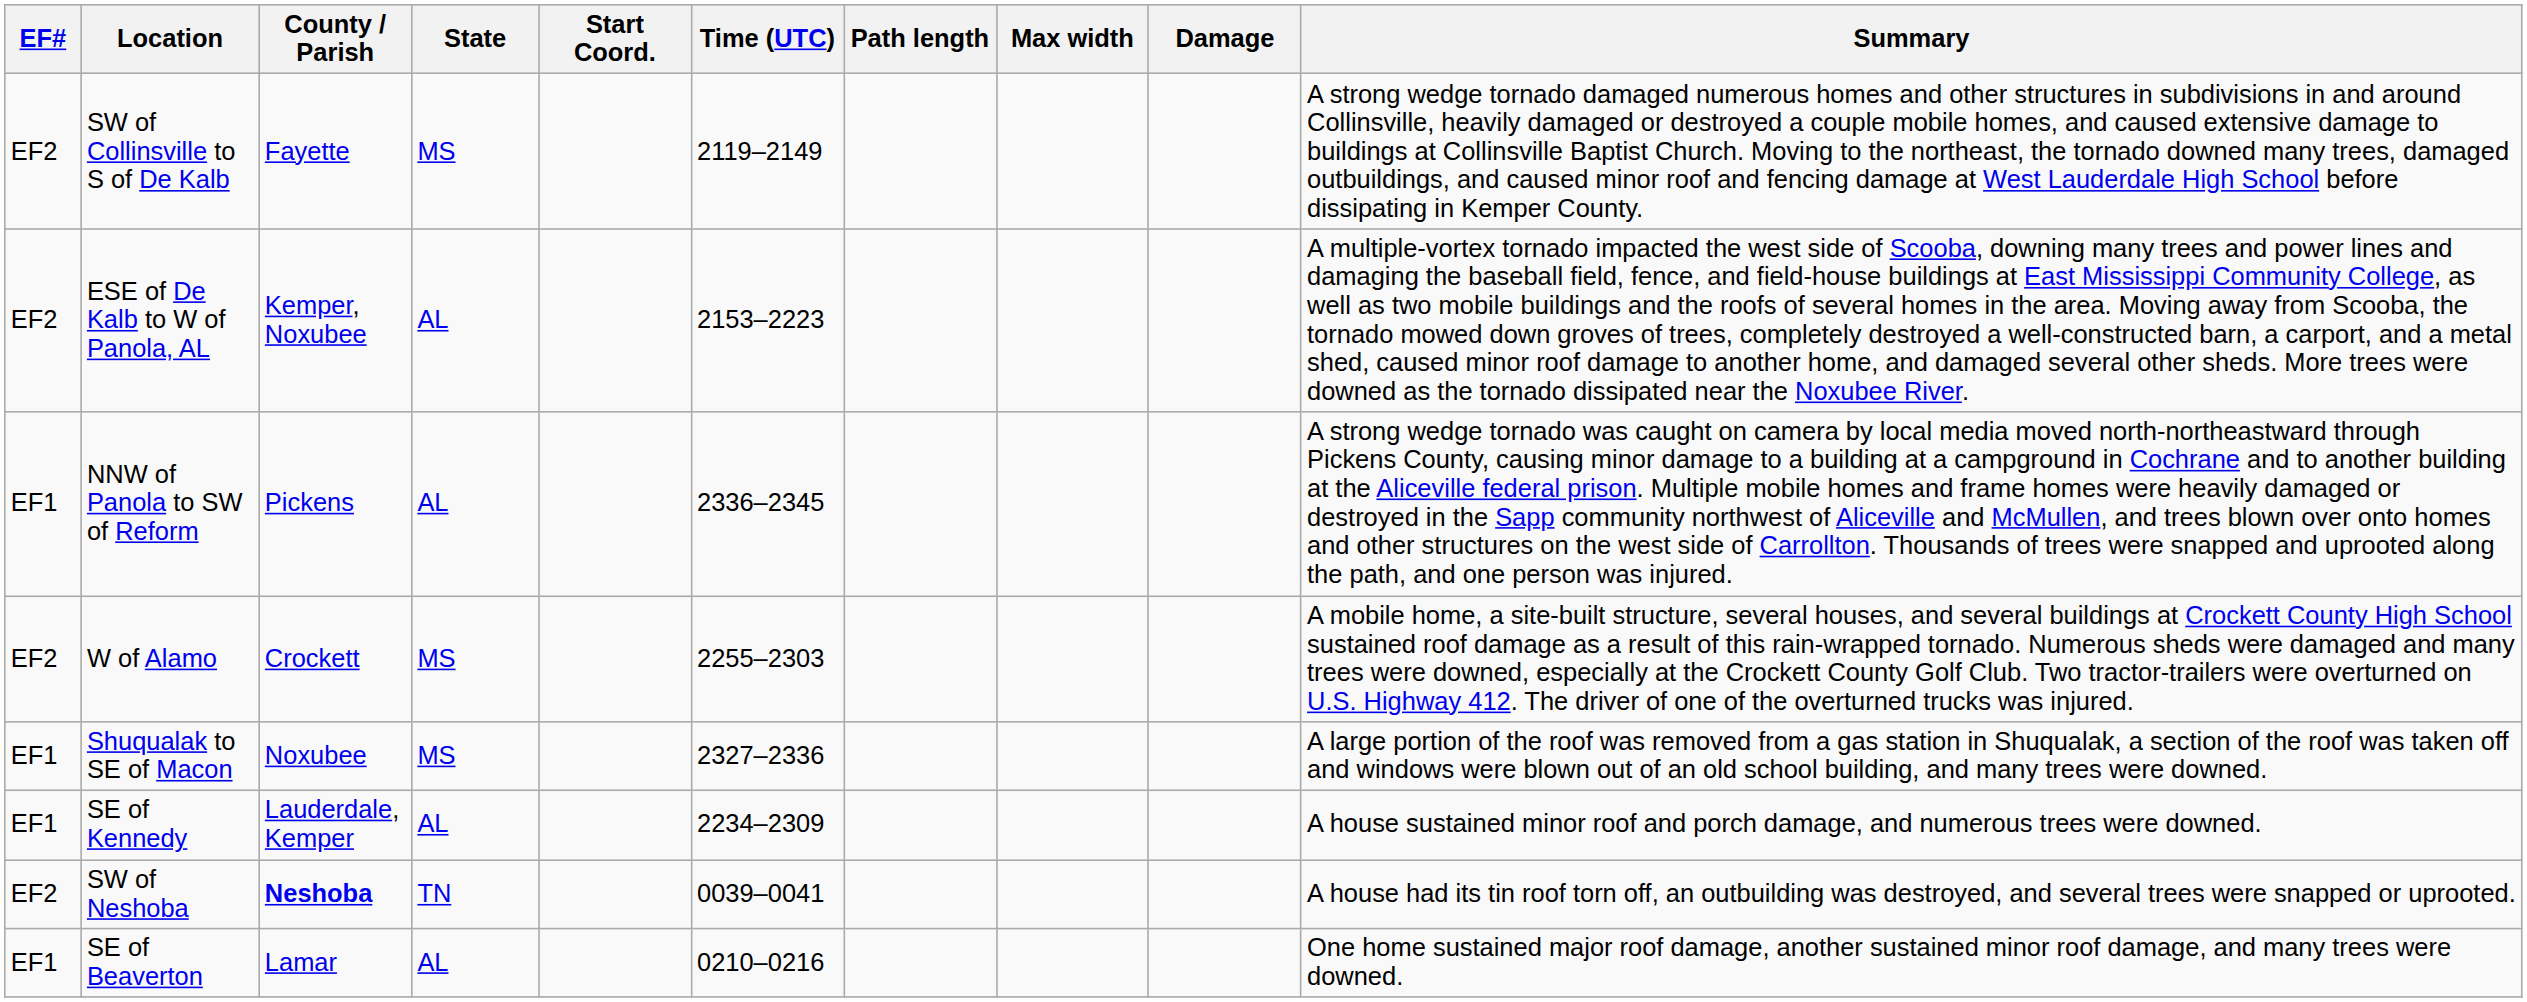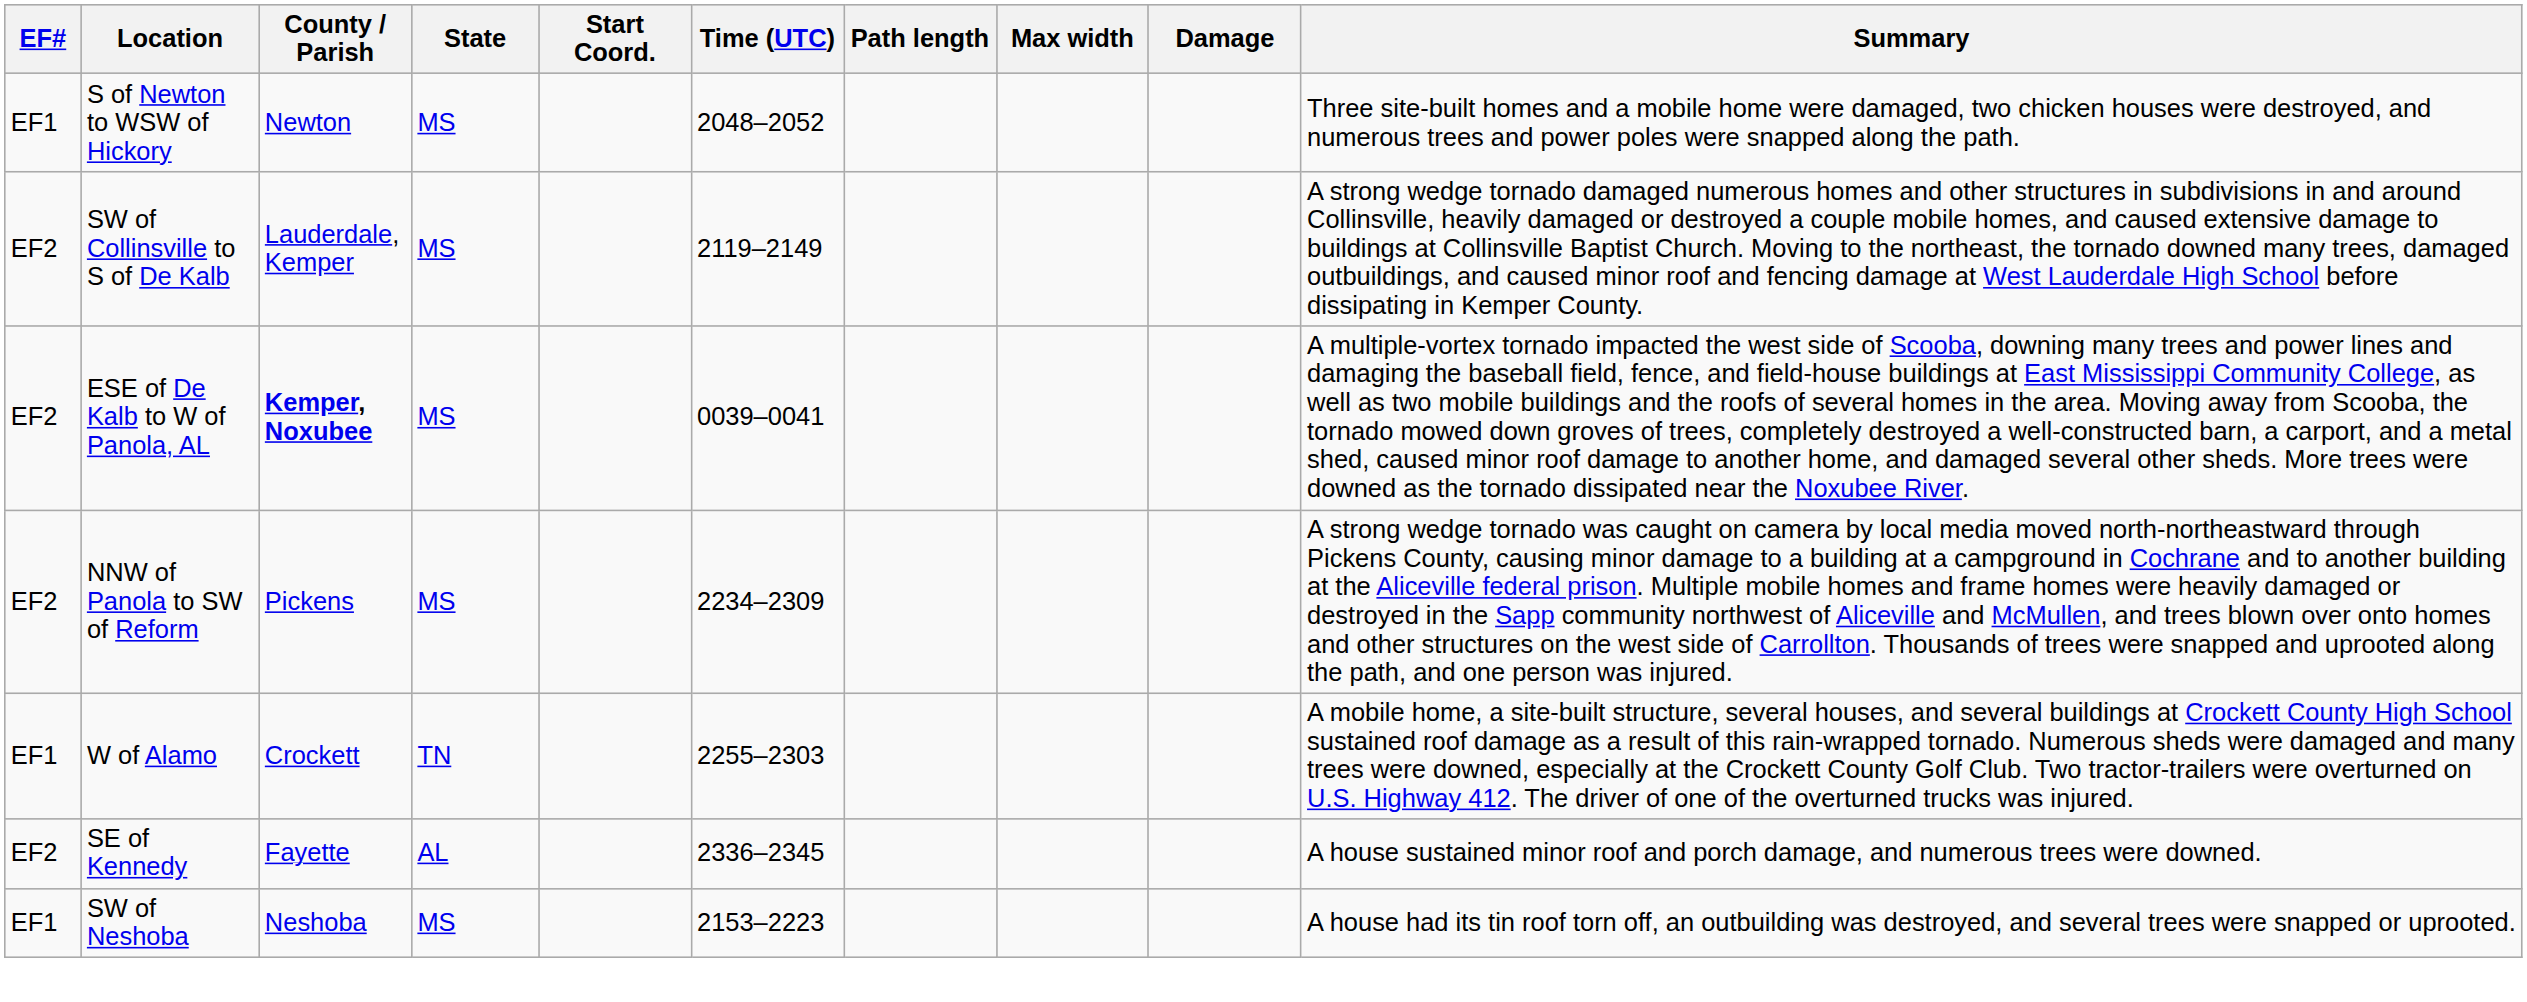+ row: (156, 122)
(307, 150) Fayette -> (332, 248) Lauderdale, Kemper
(316, 320) normal -> (319, 417) bold
(433, 320) AL -> (436, 417) MS
(761, 320) 2153–2223 -> (761, 417) 0039–0041
(34, 503) EF1 -> (34, 601) EF2
(433, 503) AL -> (436, 601) MS
(761, 503) 2336–2345 -> (761, 601) 2234–2309
(34, 658) EF2 -> (34, 755) EF1
(436, 658) MS -> (434, 755) TN
- row: (161, 755)
(34, 824) EF1 -> (34, 853) EF2
(332, 824) Lauderdale, Kemper -> (307, 853) Fayette
(761, 824) 2234–2309 -> (761, 853) 2336–2345
(34, 893) EF2 -> (34, 922) EF1
(319, 893) bold -> (316, 922) normal
(434, 893) TN -> (436, 922) MS
(761, 893) 0039–0041 -> (761, 922) 2153–2223
- row: (145, 962)
